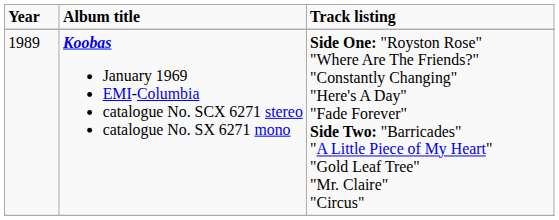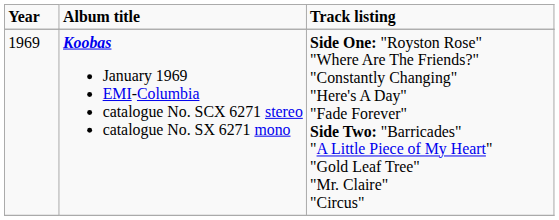(24, 42) 1989 -> (24, 42) 1969
